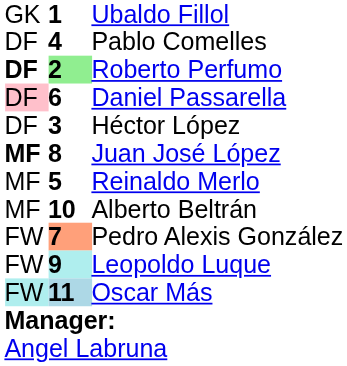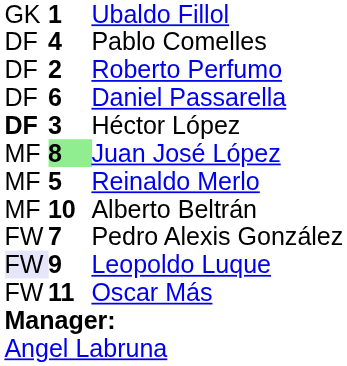(21, 70) bold -> (21, 70) normal
(55, 70) lightgreen background -> (55, 70) no background
(21, 97) pink background -> (21, 97) no background
(21, 125) normal -> (21, 125) bold
(22, 153) bold -> (22, 153) normal
(55, 153) no background -> (55, 153) lightgreen background
(55, 237) lightsalmon background -> (55, 237) no background
(24, 264) no background -> (24, 264) lavender background
(55, 264) paleturquoise background -> (55, 264) no background
(24, 292) paleturquoise background -> (24, 292) no background
(61, 292) lightblue background -> (61, 292) no background
